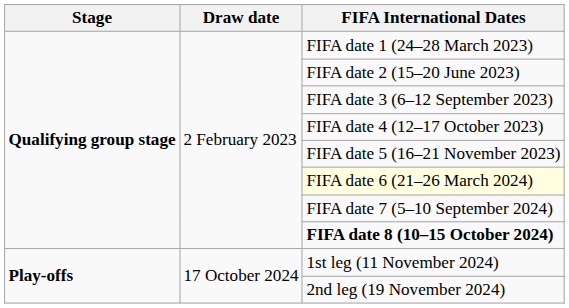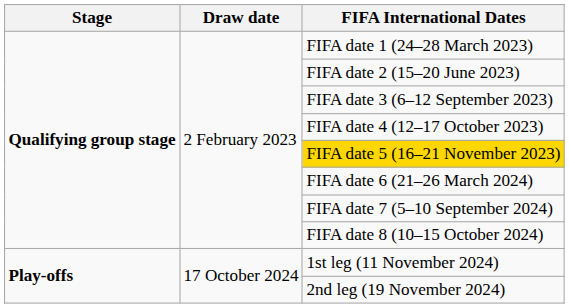(433, 153) no background -> (433, 153) gold background
(420, 180) lightyellow background -> (420, 180) no background
(430, 235) bold -> (425, 235) normal
